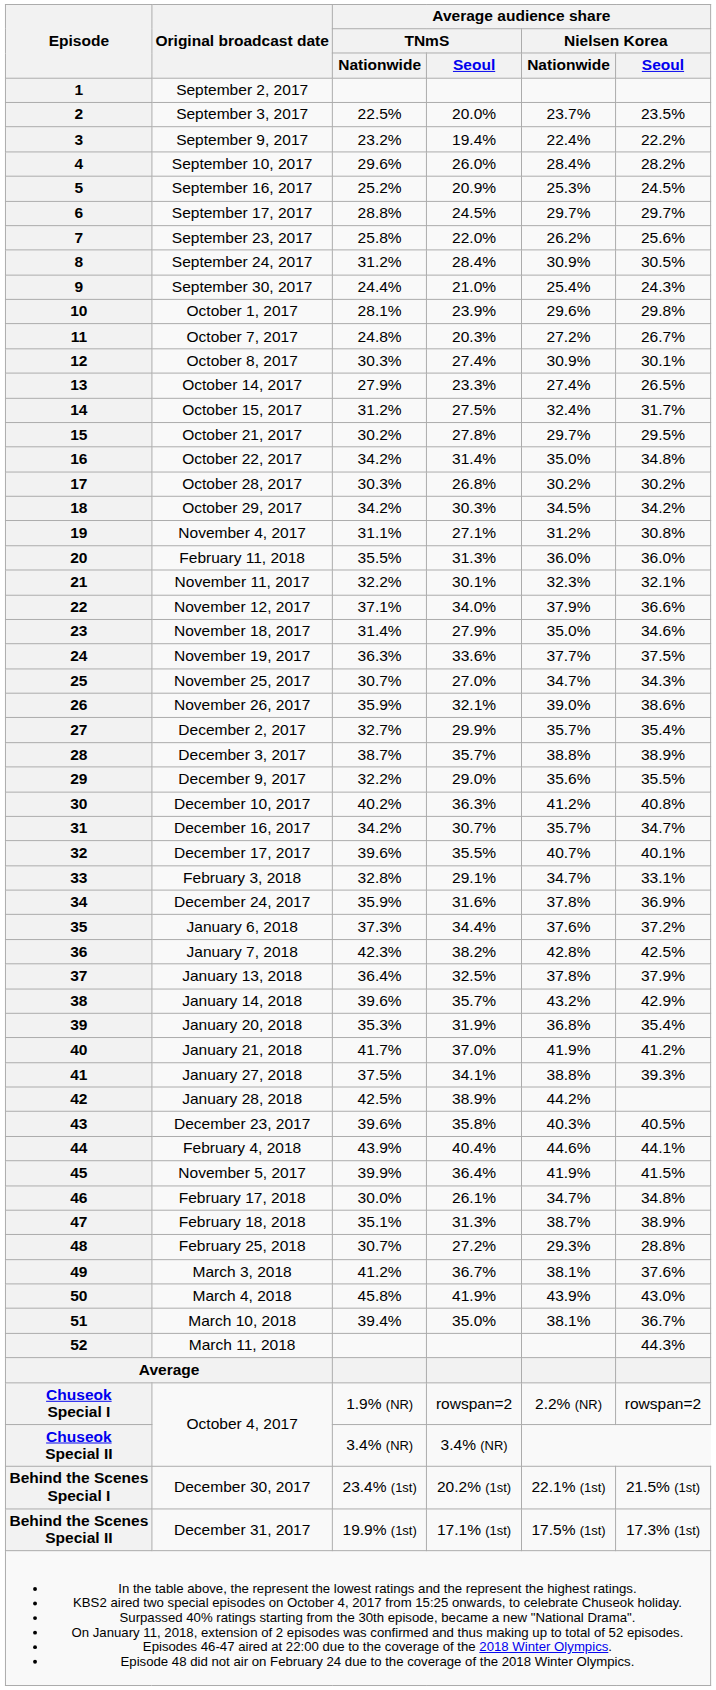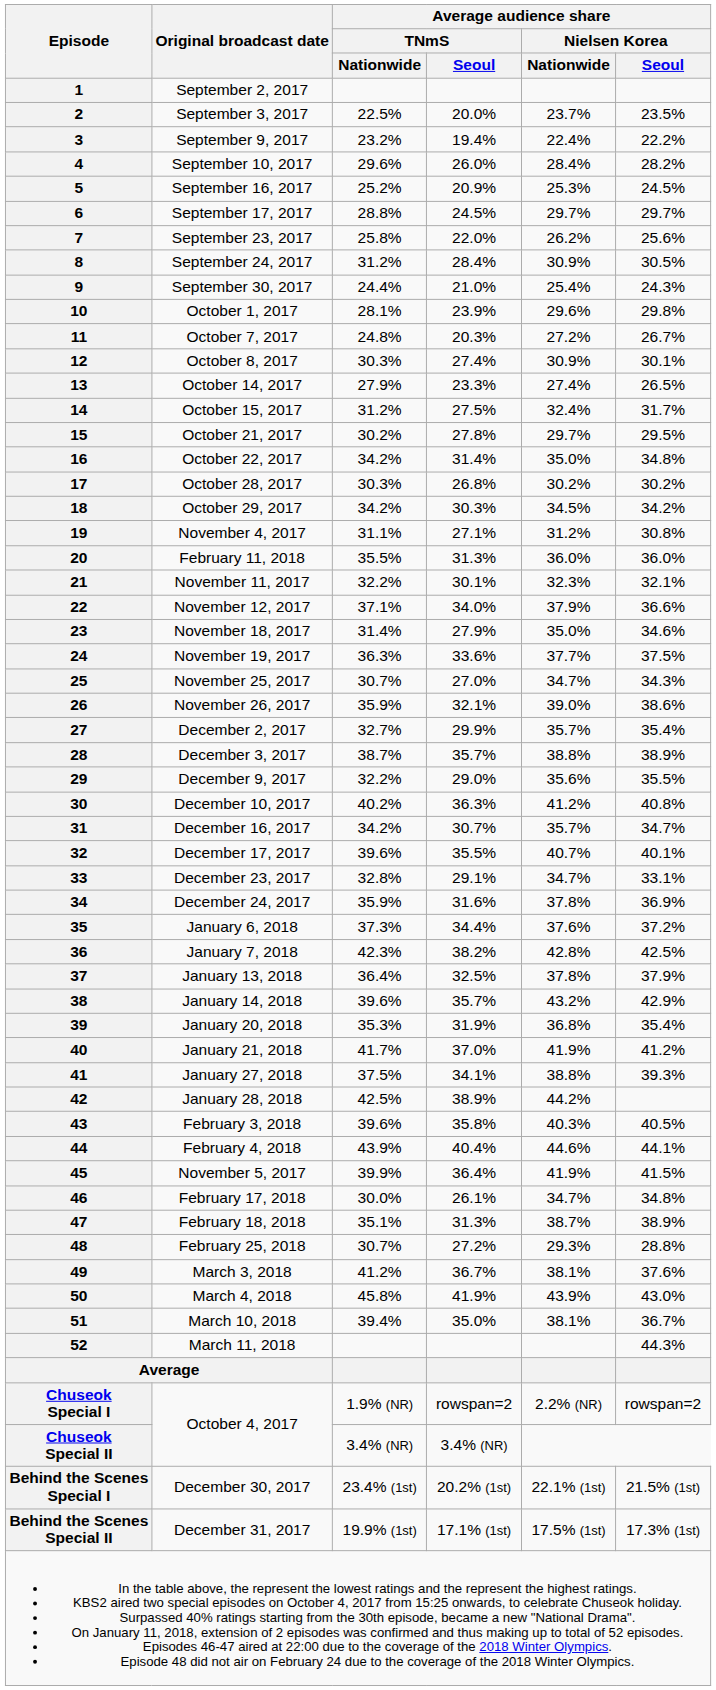(242, 877) February 3, 2018 -> (242, 877) December 23, 2017
(242, 1123) December 23, 2017 -> (242, 1123) February 3, 2018
